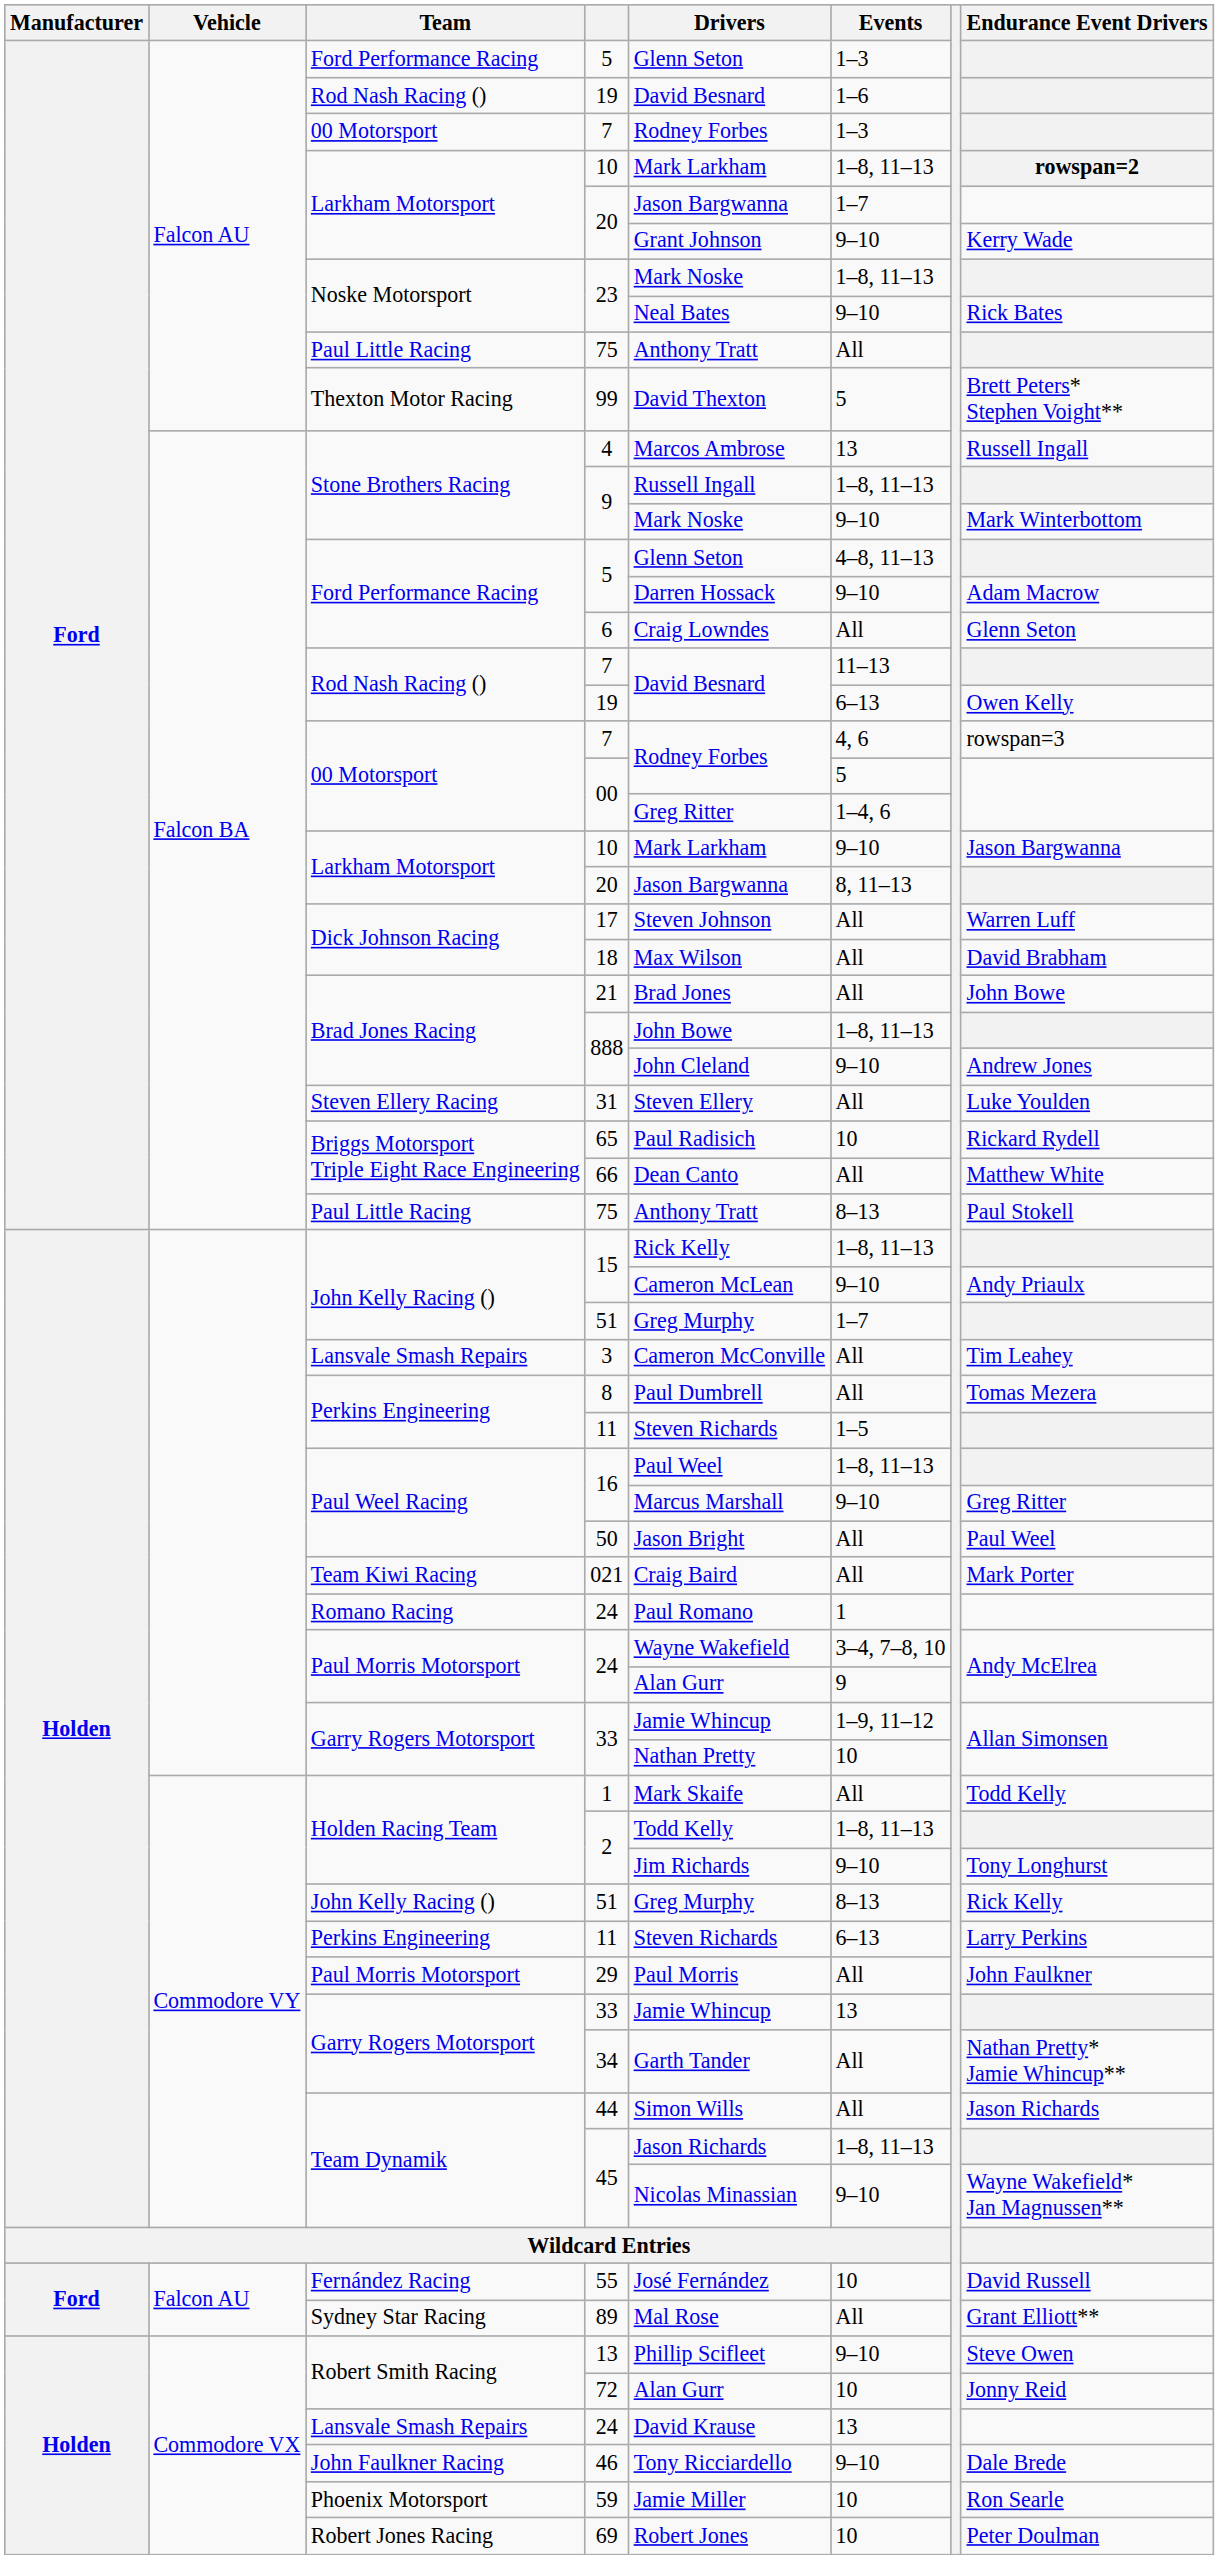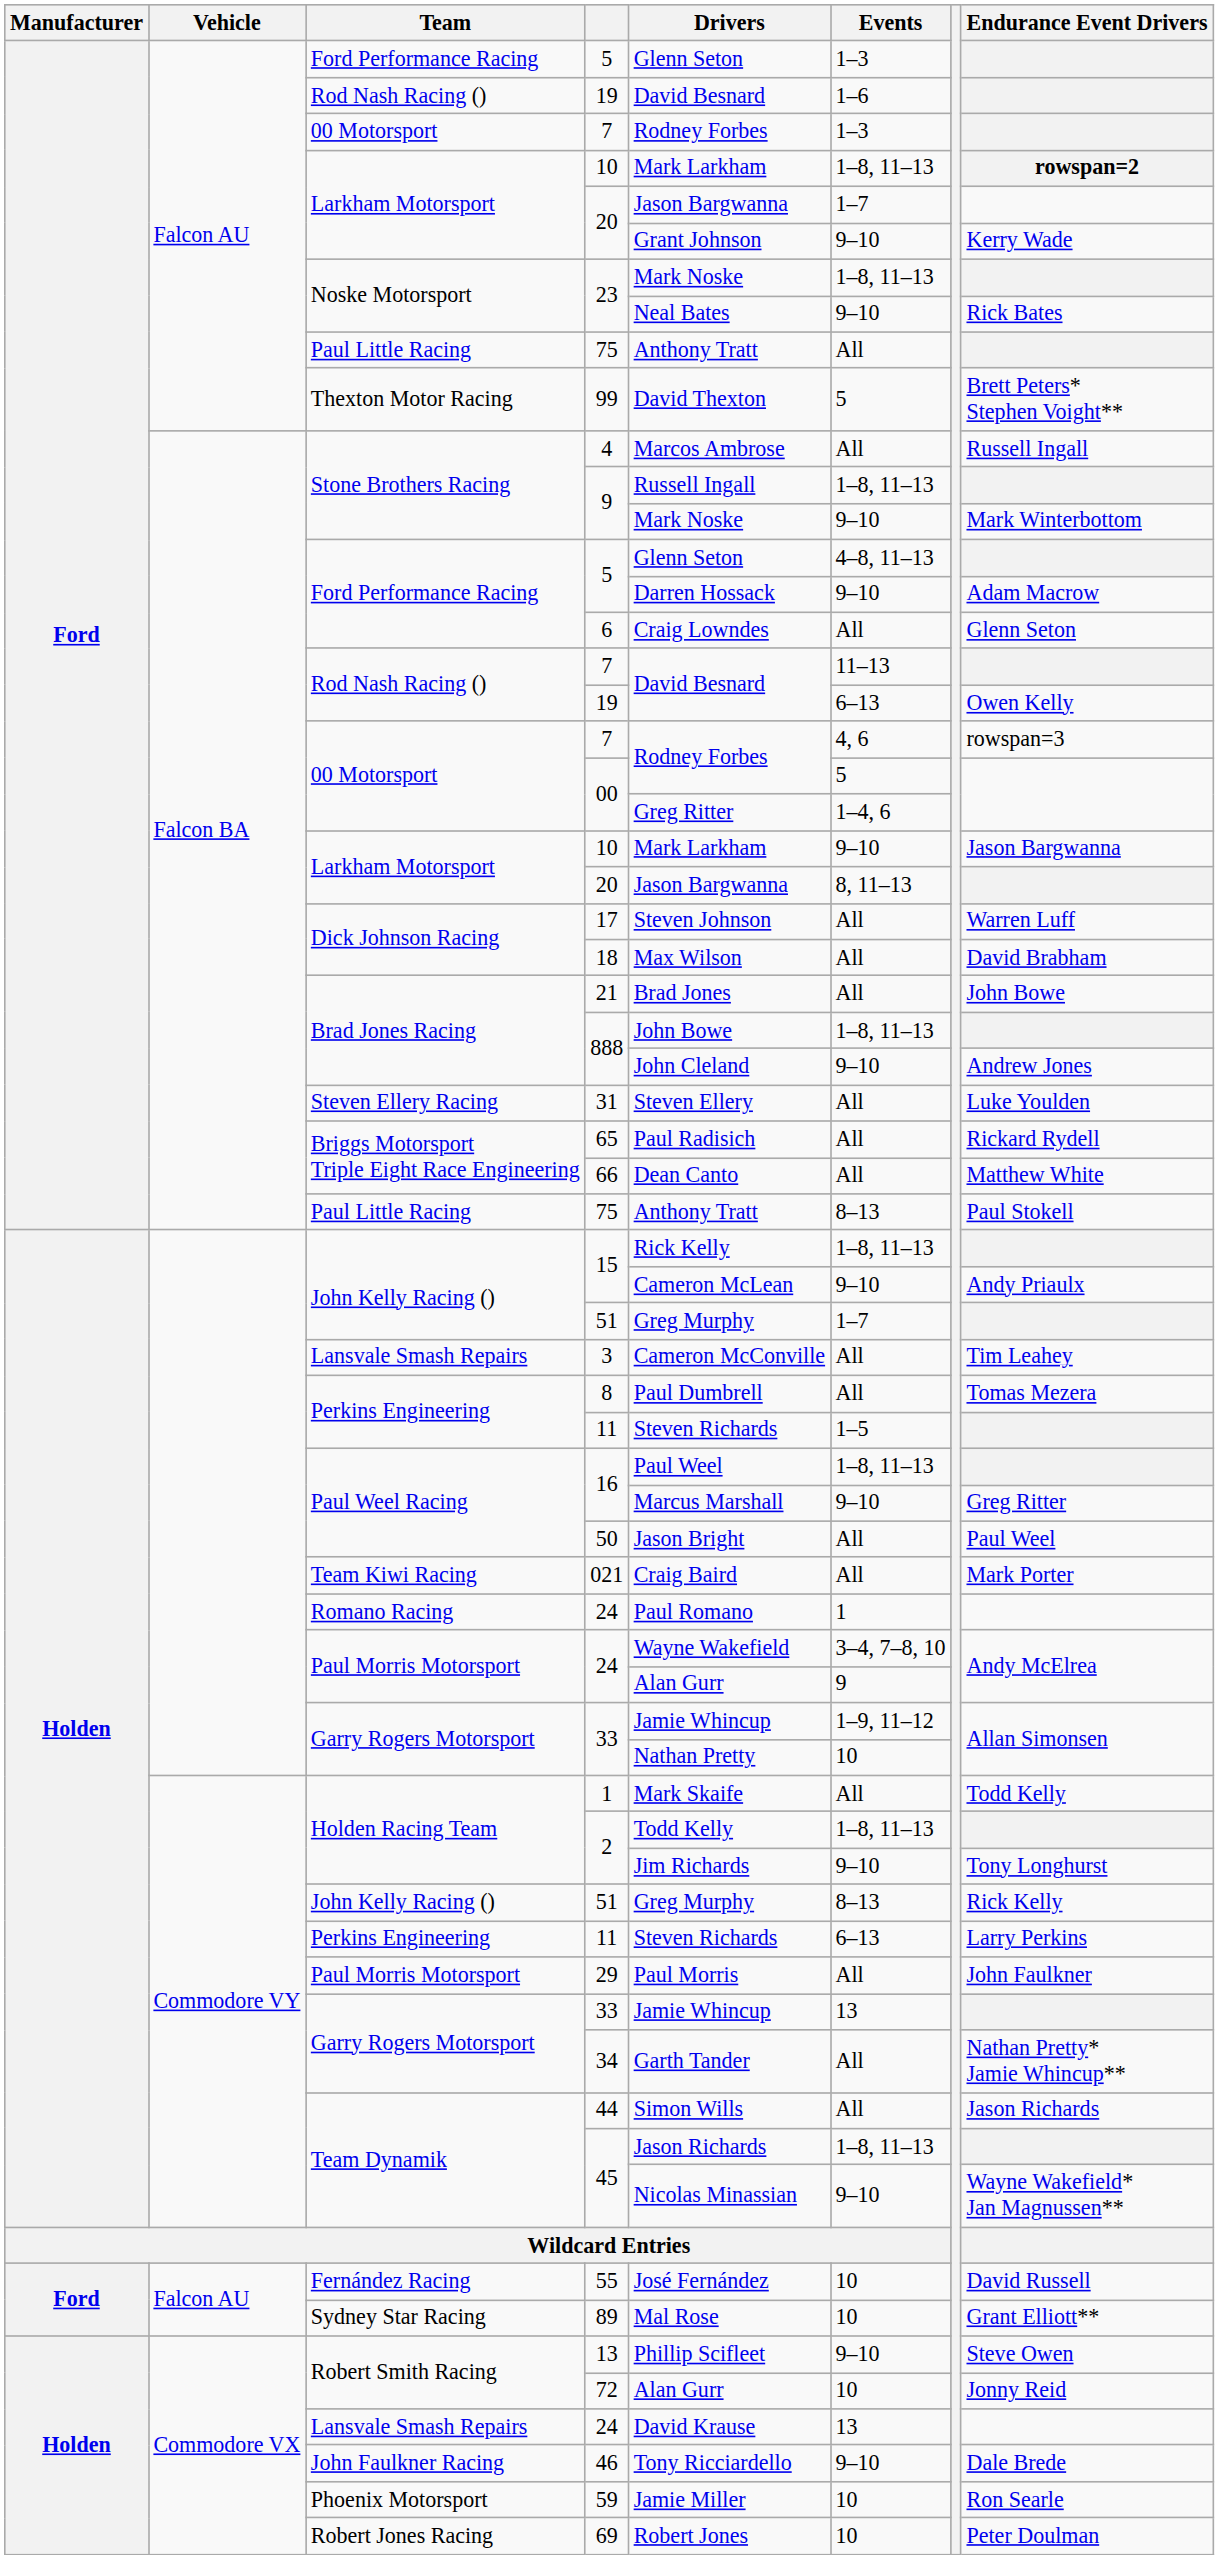(847, 448) 13 -> (850, 448) All
(847, 1138) 10 -> (850, 1138) All
(850, 2317) All -> (847, 2317) 10
